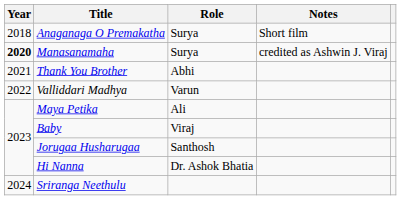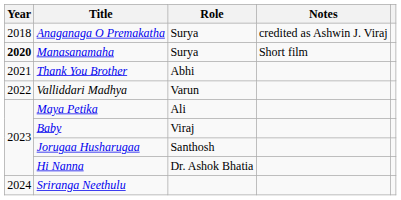(283, 33) Short film -> (323, 33) credited as Ashwin J. Viraj
(323, 52) credited as Ashwin J. Viraj -> (283, 52) Short film
